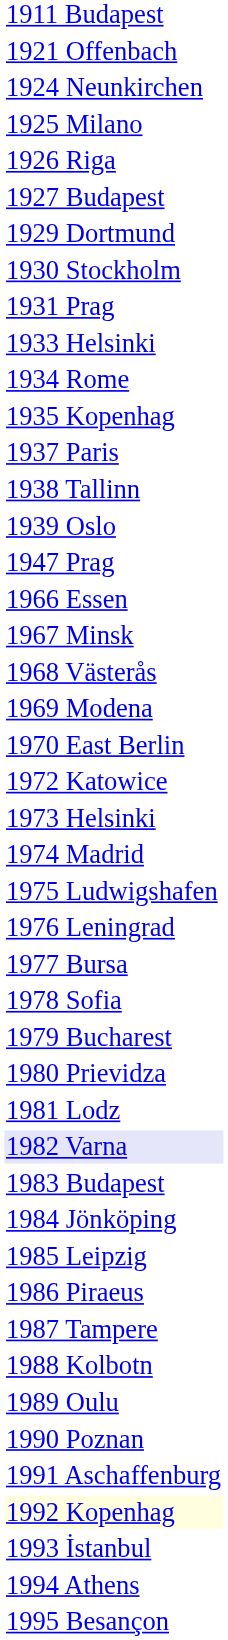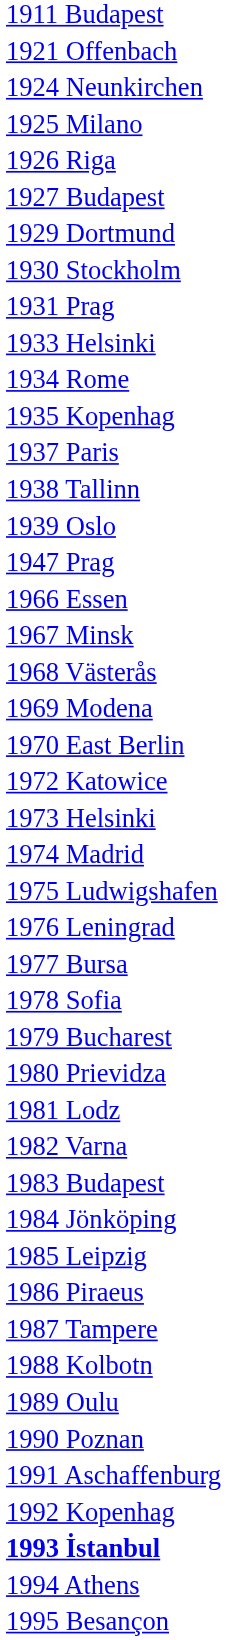(67, 1146) lavender background -> (67, 1146) no background
(90, 1511) lightyellow background -> (90, 1511) no background
(79, 1548) normal -> (83, 1548) bold
